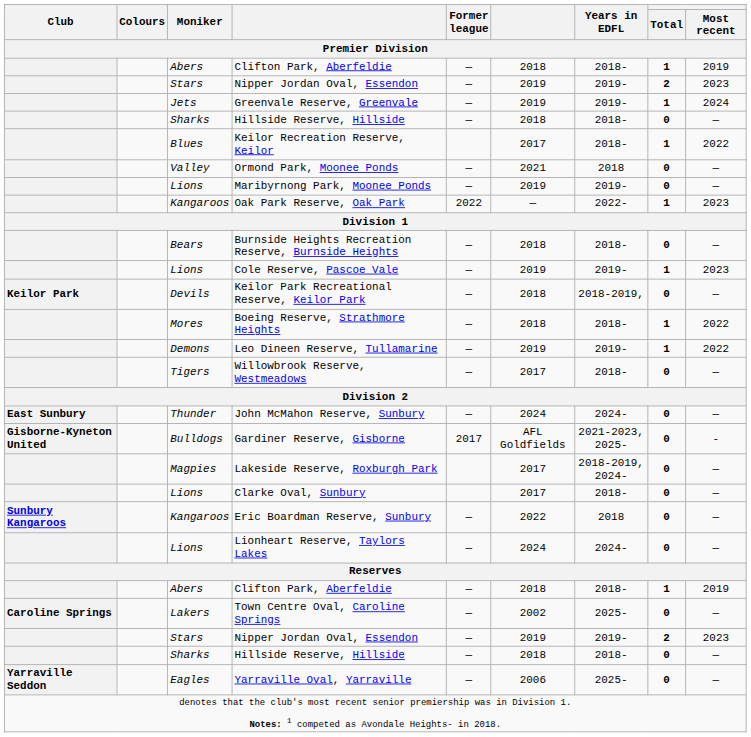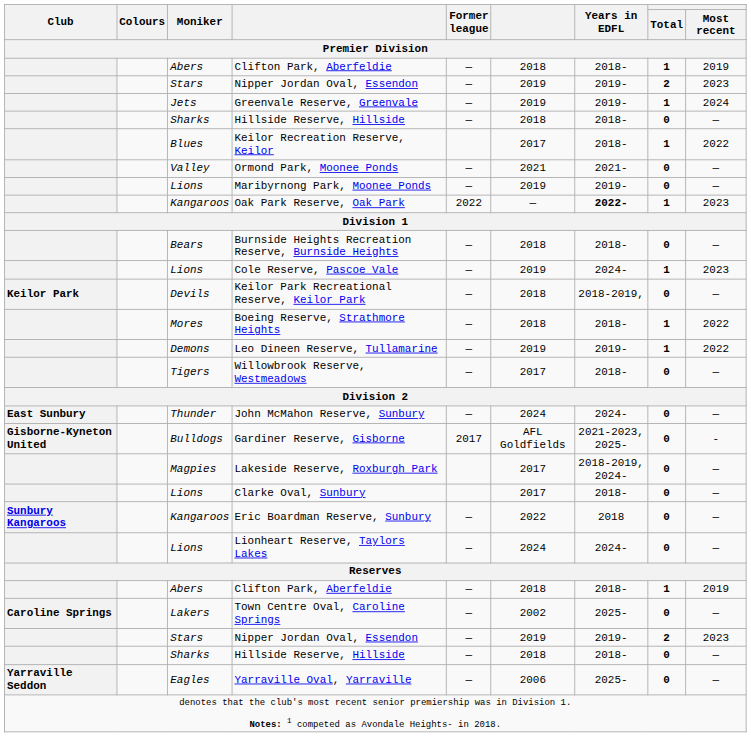(611, 168) 2018 -> (611, 168) 2021-
(611, 204) normal -> (611, 204) bold
(611, 270) 2019- -> (611, 270) 2024-
